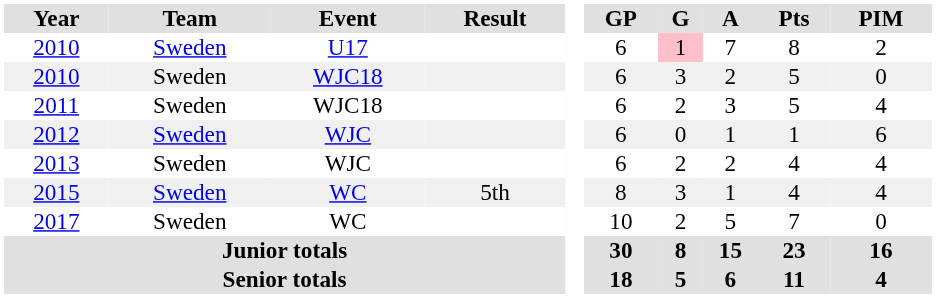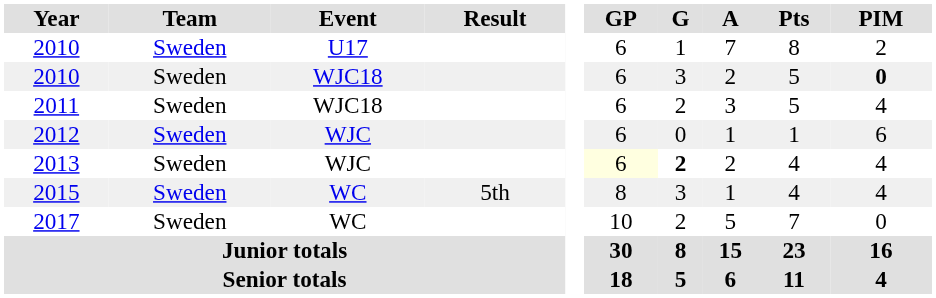(680, 47) pink background -> (680, 47) no background
(881, 76) normal -> (881, 76) bold
(621, 163) no background -> (621, 163) lightyellow background
(680, 163) normal -> (680, 163) bold
